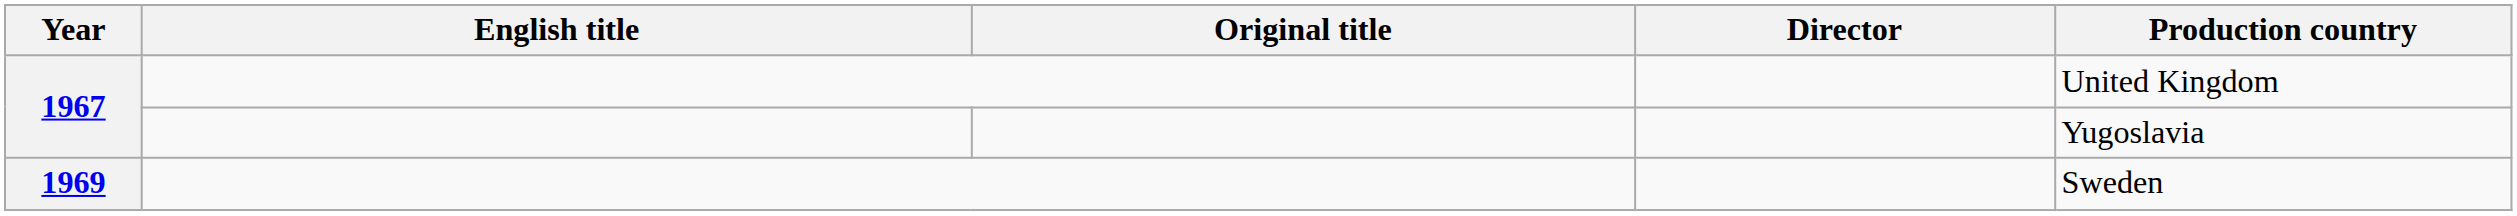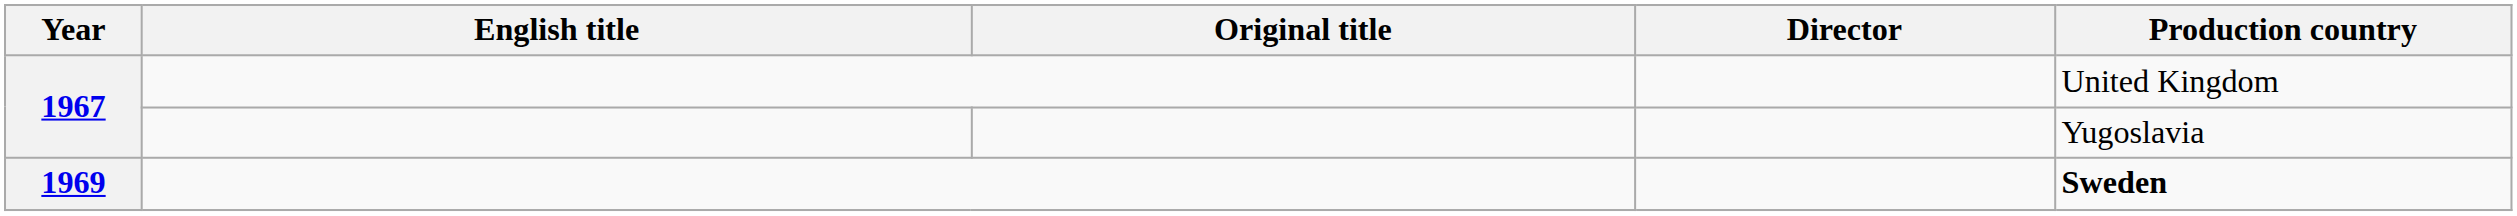(2113, 183) normal -> (2114, 183) bold
